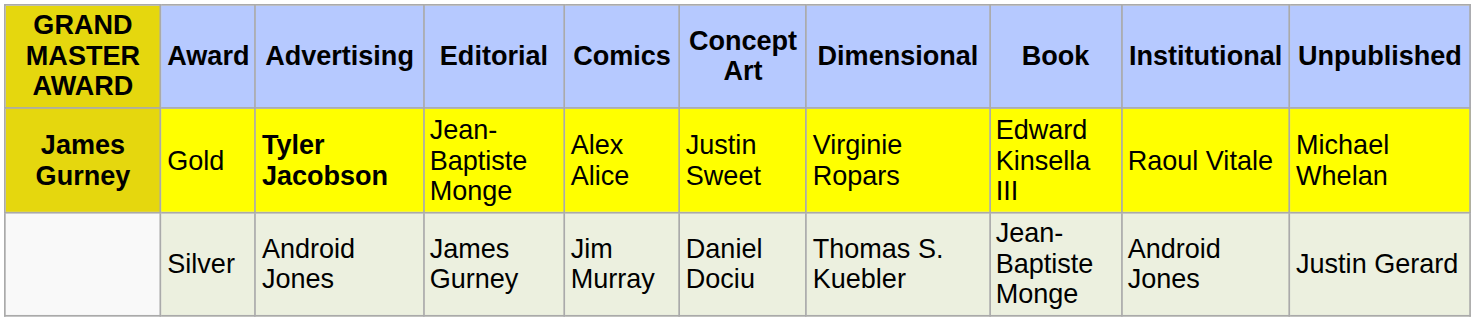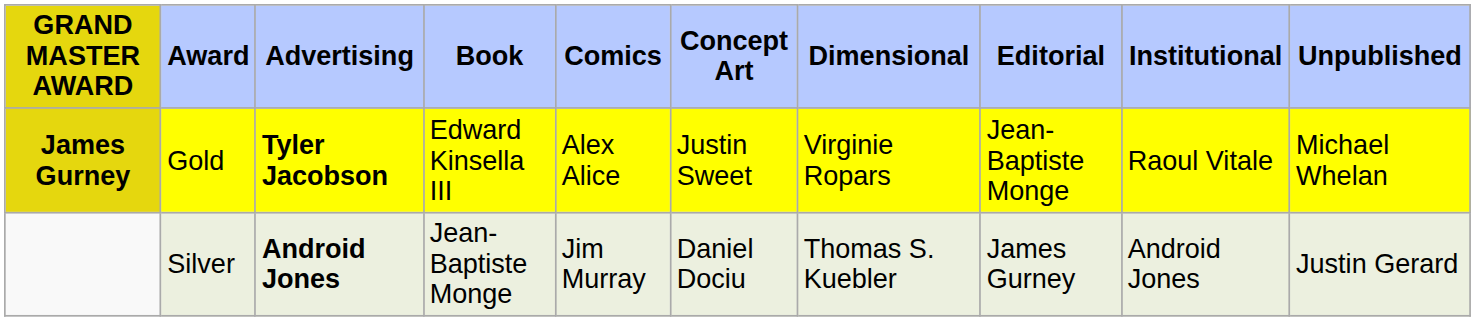columns swapped: (1055, 56) <-> (494, 56)
(308, 263) normal -> (314, 263) bold
